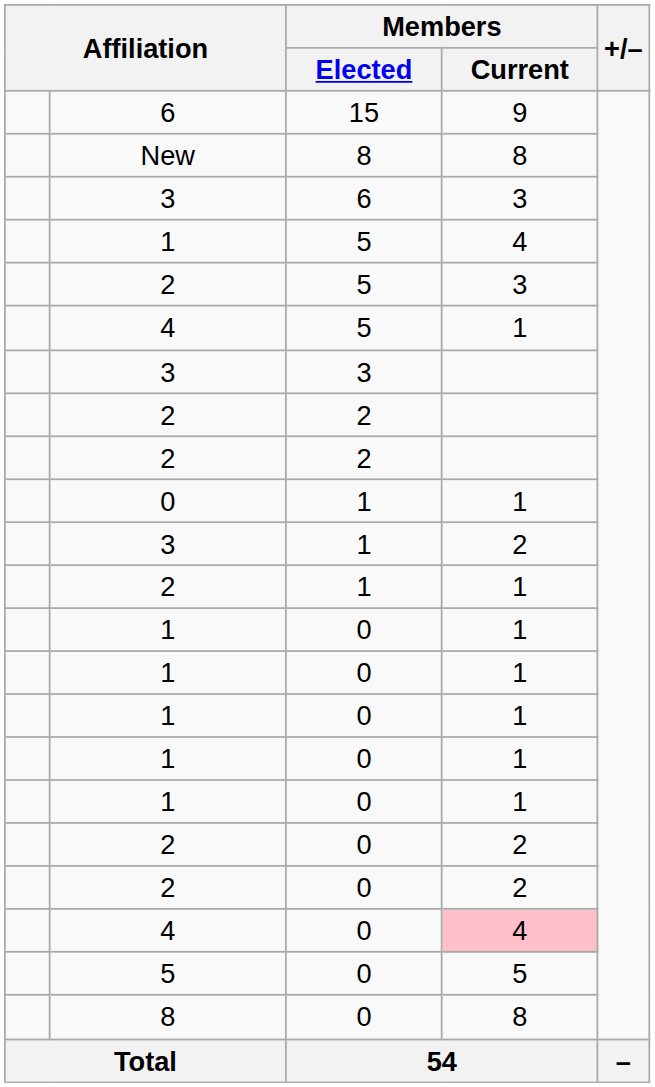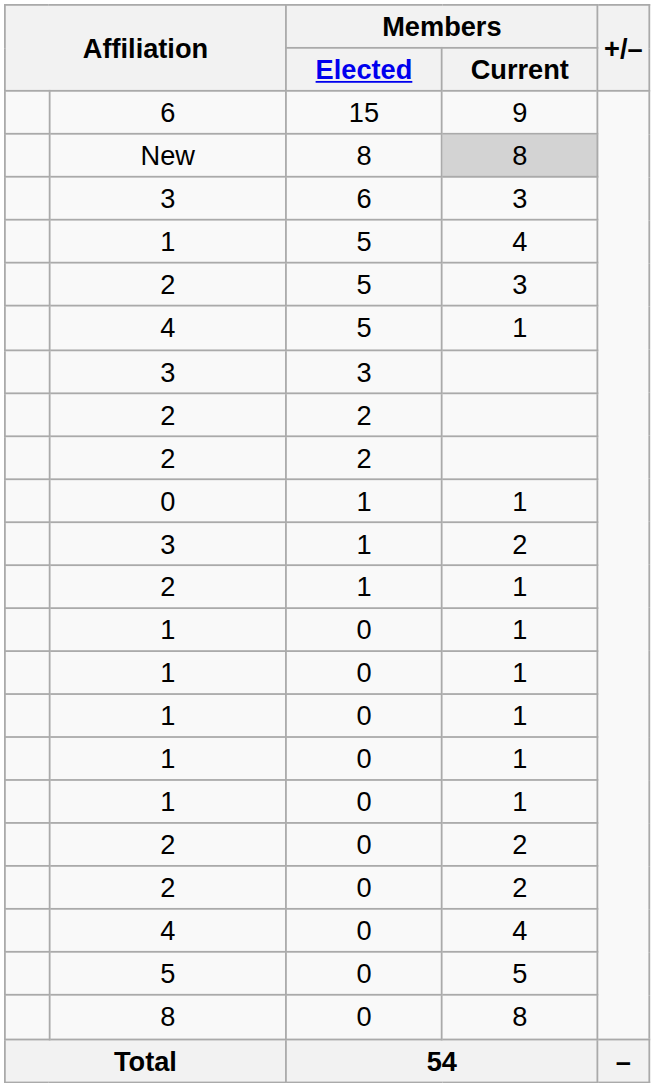(520, 156) no background -> (520, 156) lightgrey background
(520, 931) pink background -> (520, 931) no background
